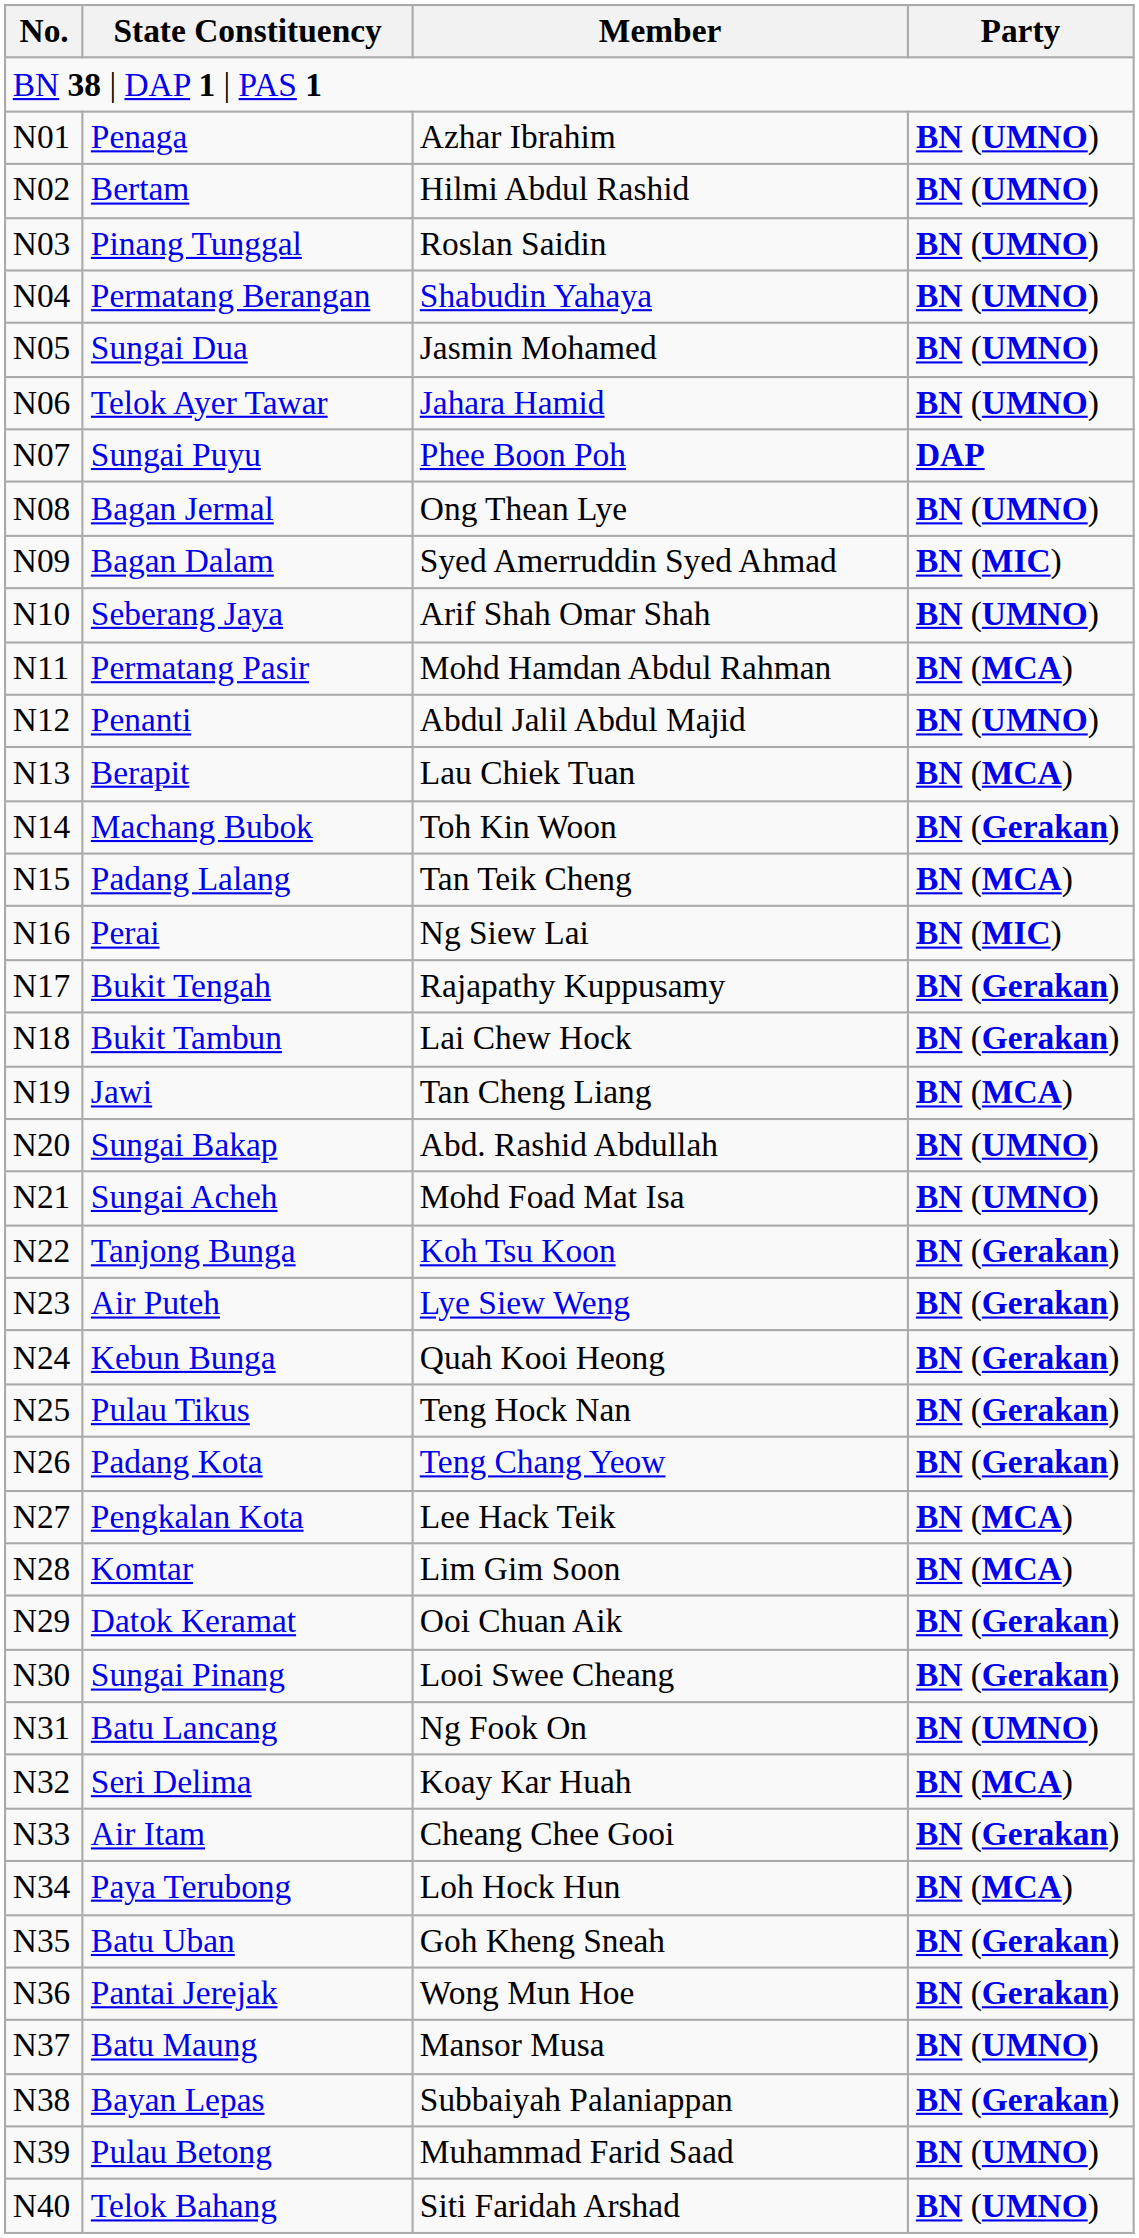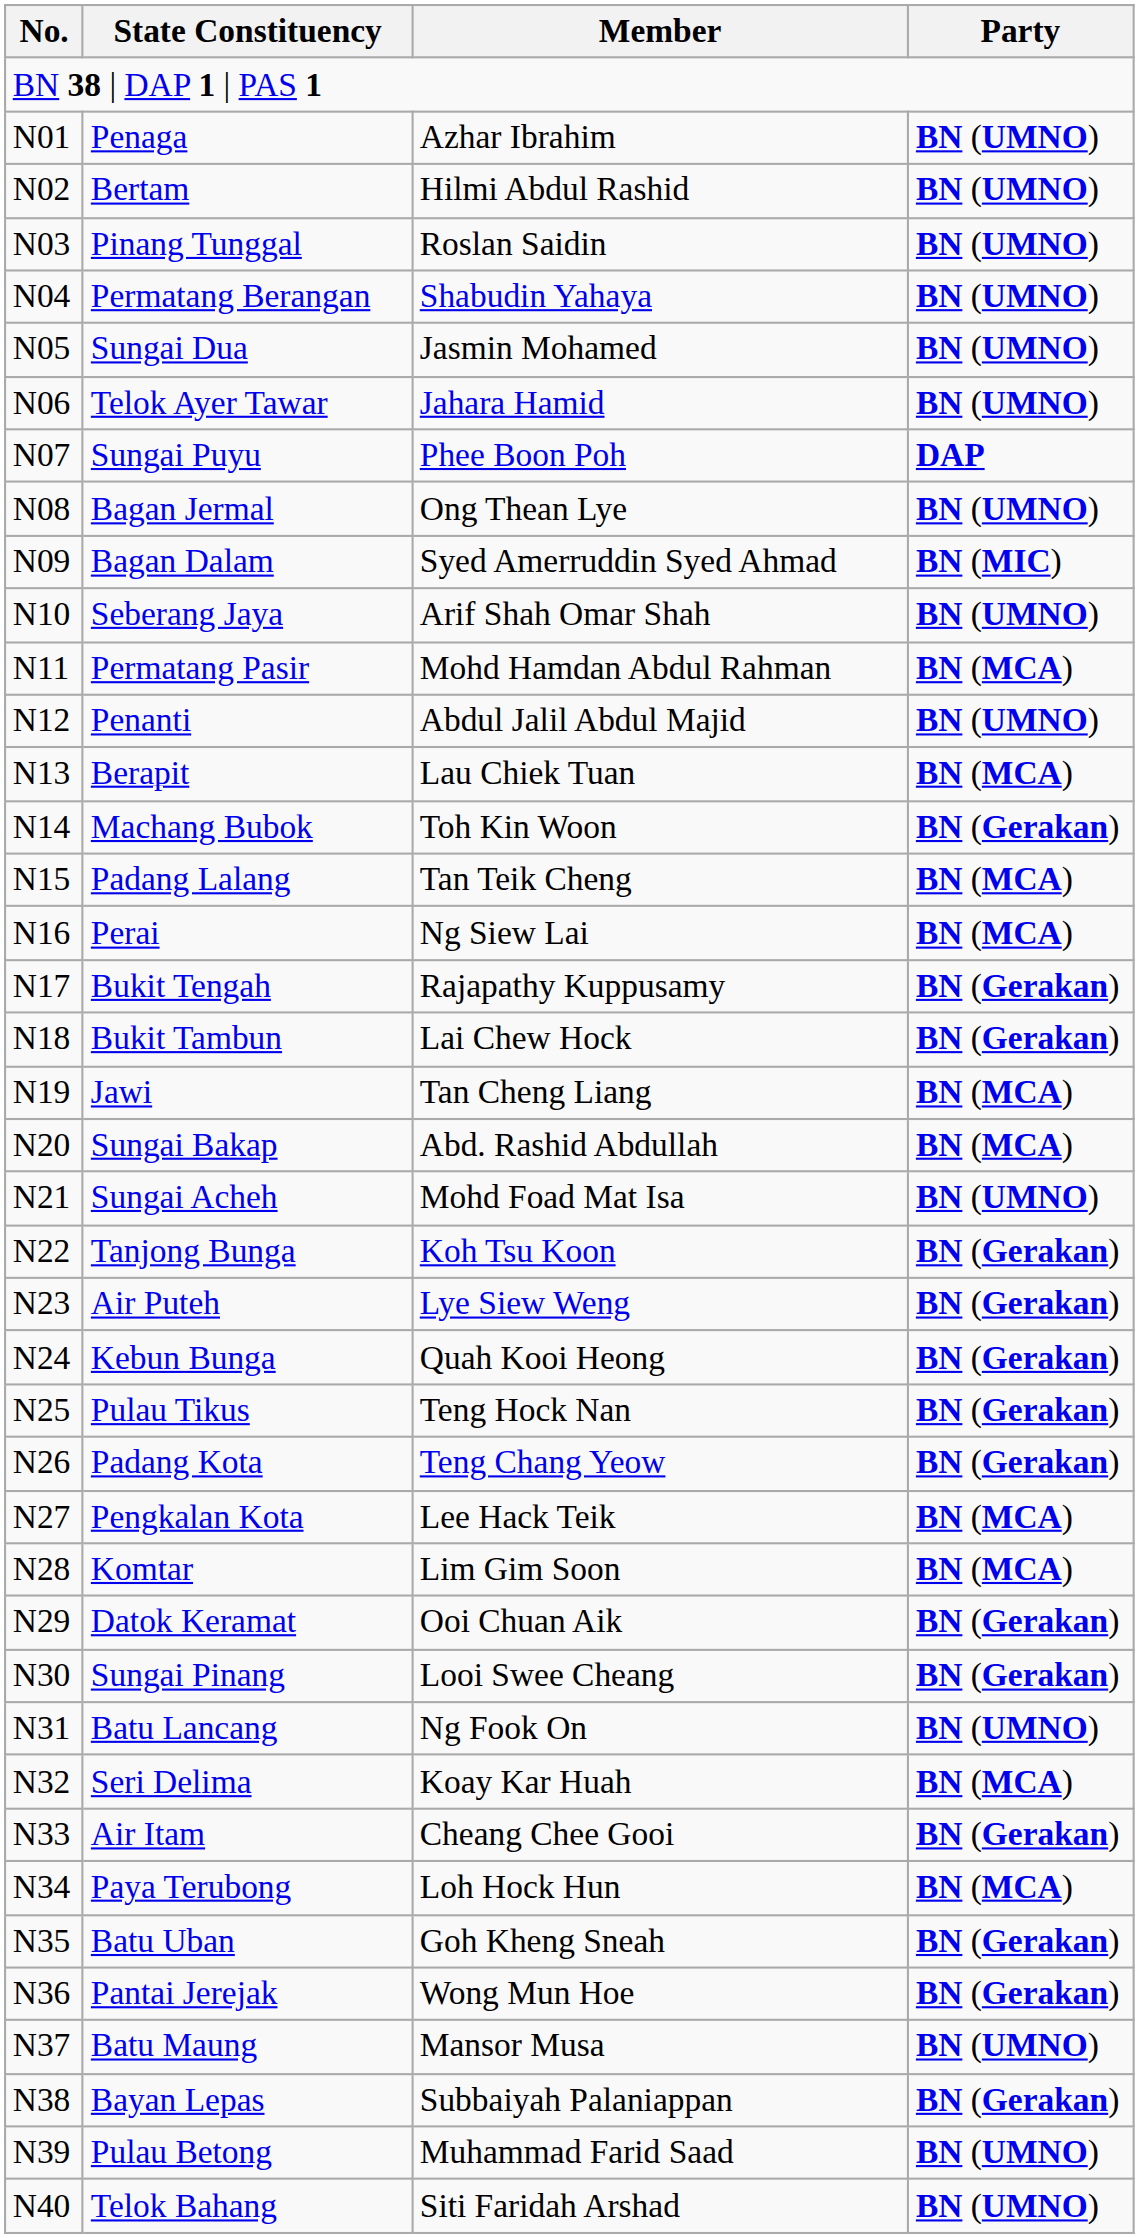(989, 932) BN (MIC) -> (994, 932) BN (MCA)
(1007, 1144) BN (UMNO) -> (994, 1144) BN (MCA)
